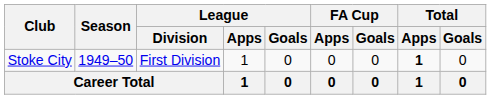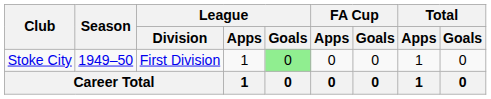(288, 60) no background -> (288, 60) lightgreen background
(419, 60) bold -> (419, 60) normal
